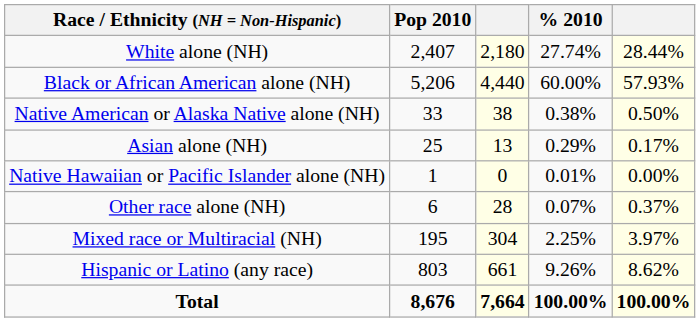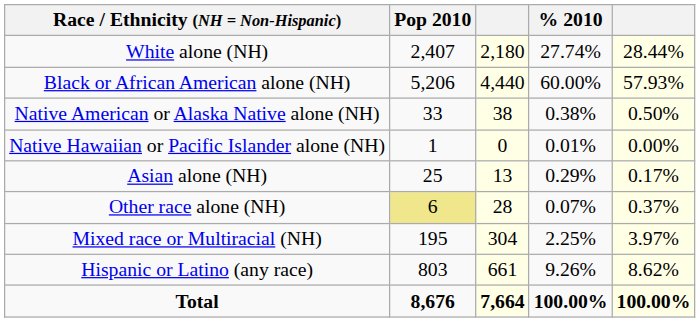rows swapped: (197, 144) <-> (197, 176)
(433, 207) no background -> (433, 207) khaki background
